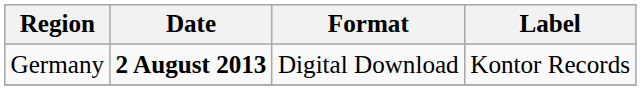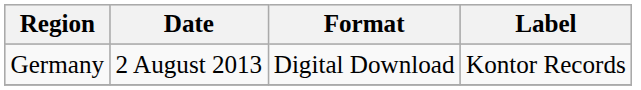(191, 64) bold -> (189, 64) normal
